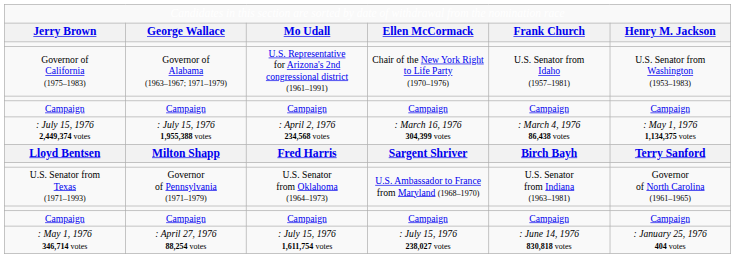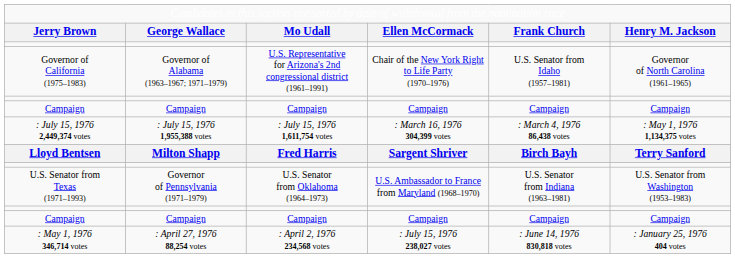(670, 71) U.S. Senator from Washington (1953–1983) -> (670, 71) Governor of North Carolina (1961–1965)
(307, 130) : April 2, 1976 234,568 votes -> (307, 130) : July 15, 1976 1,611,754 votes
(670, 187) Governor of North Carolina (1961–1965) -> (670, 187) U.S. Senator from Washington (1953–1983)
(307, 240) : July 15, 1976 1,611,754 votes -> (307, 240) : April 2, 1976 234,568 votes
